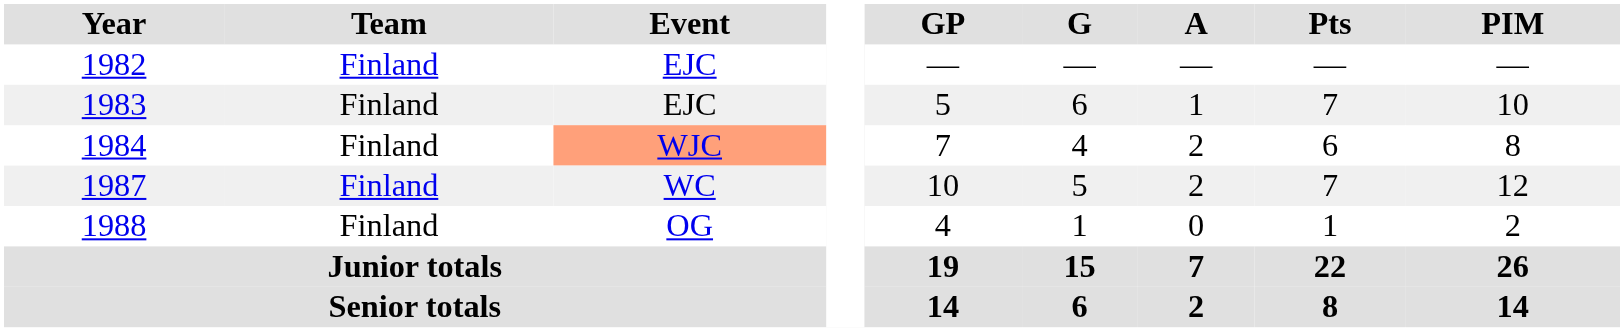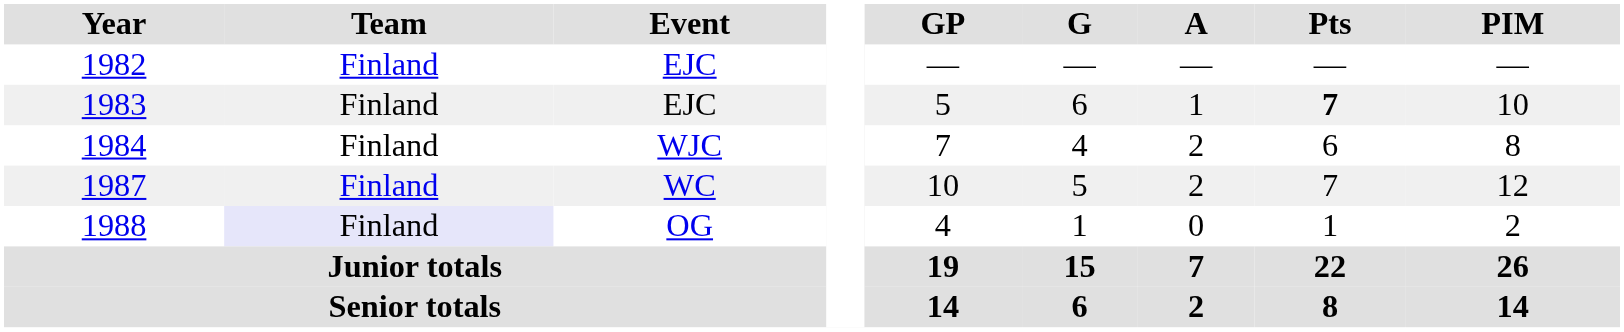(1330, 104) normal -> (1330, 104) bold
(690, 144) lightsalmon background -> (690, 144) no background
(389, 225) no background -> (389, 225) lavender background
